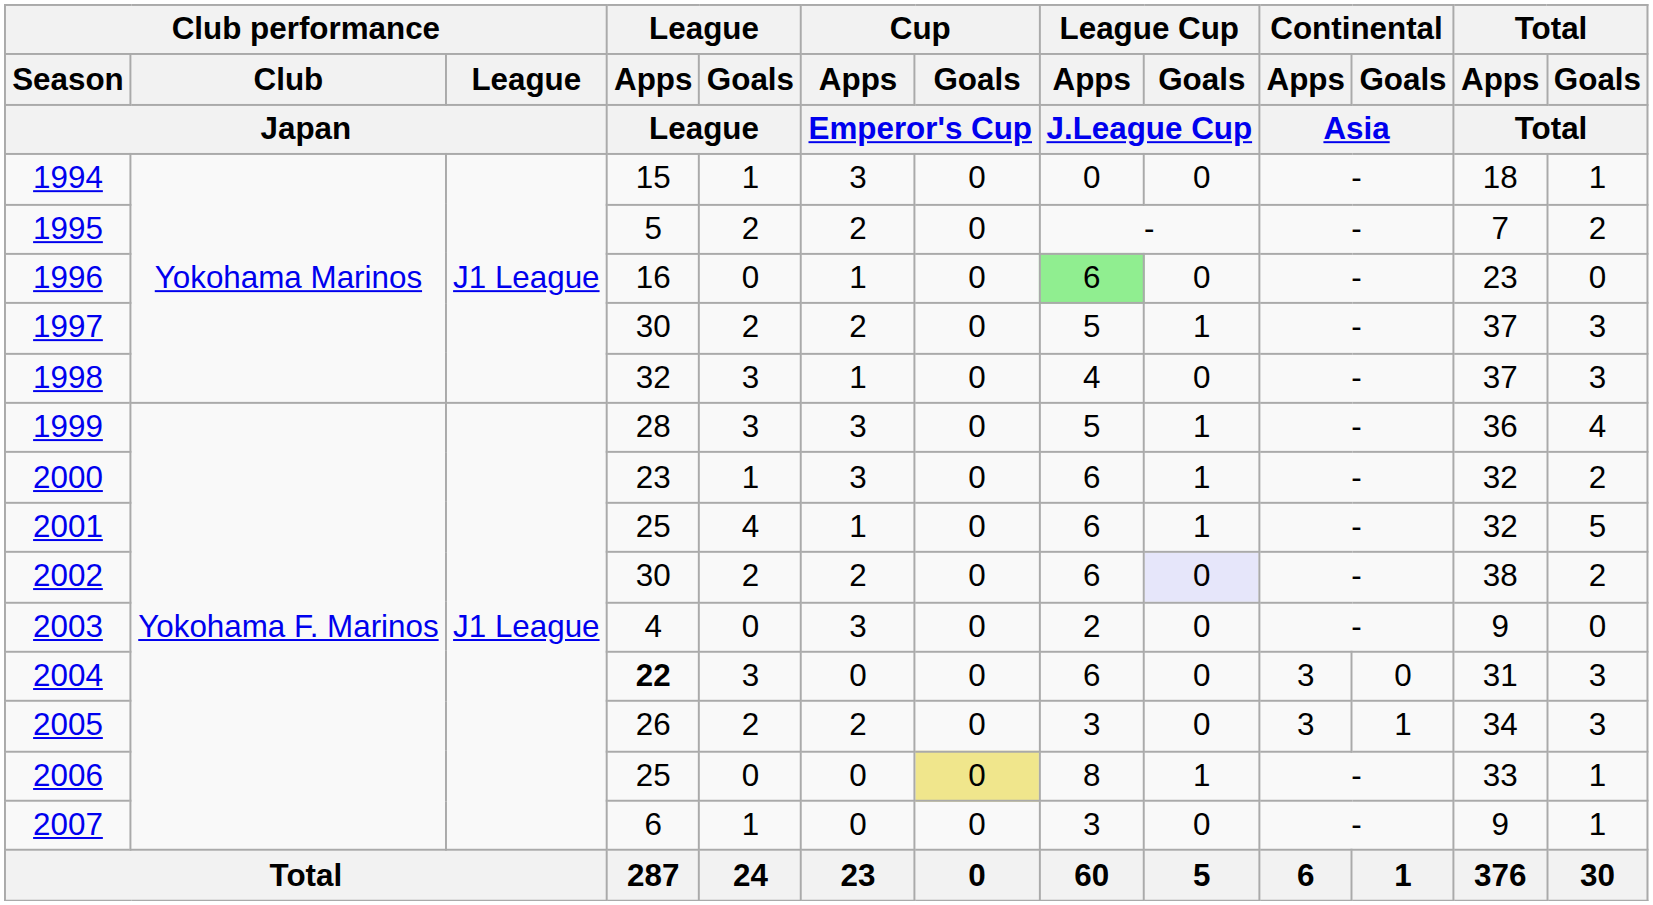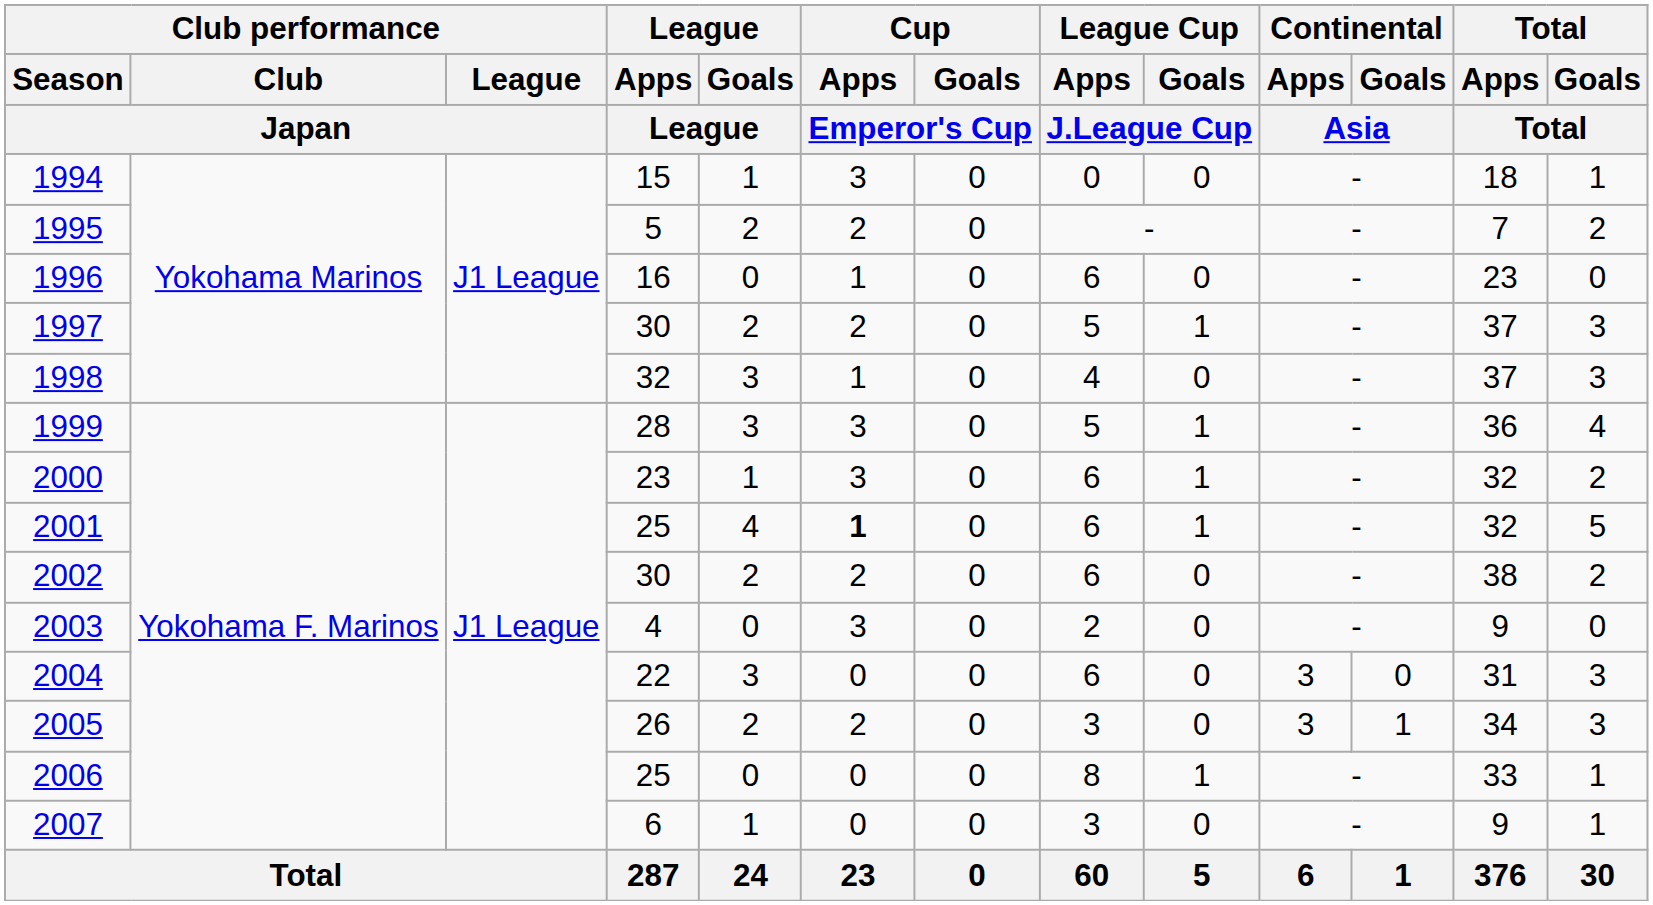(1092, 278) lightgreen background -> (1092, 278) no background
(858, 526) normal -> (858, 526) bold
(1202, 576) lavender background -> (1202, 576) no background
(653, 675) bold -> (653, 675) normal
(977, 775) khaki background -> (977, 775) no background
